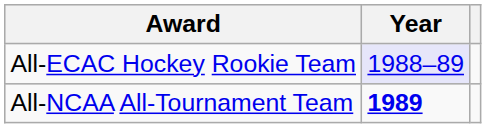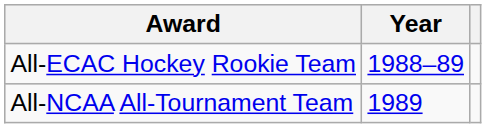(416, 63) lavender background -> (416, 63) no background
(395, 102) bold -> (395, 102) normal
